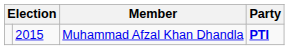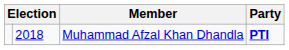(29, 34) 2015 -> (29, 34) 2018
